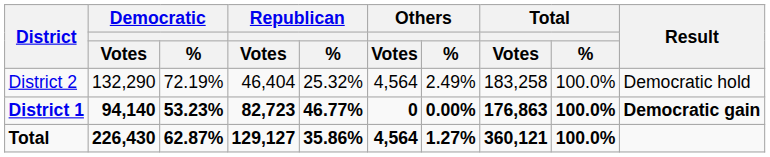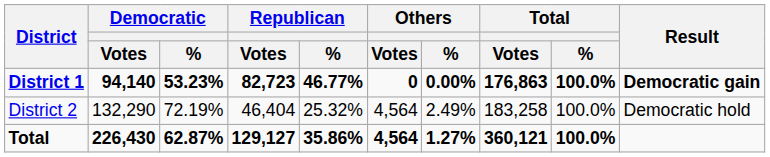rows swapped: (46, 110) <-> (43, 82)
